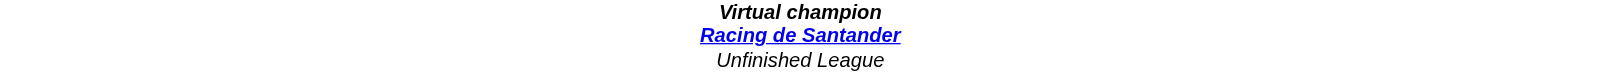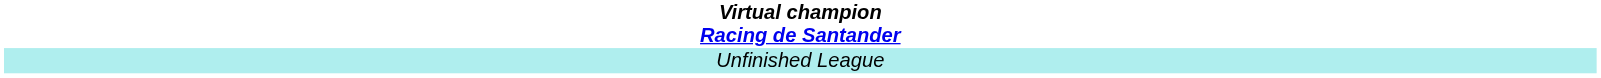(800, 60) no background -> (800, 60) paleturquoise background
